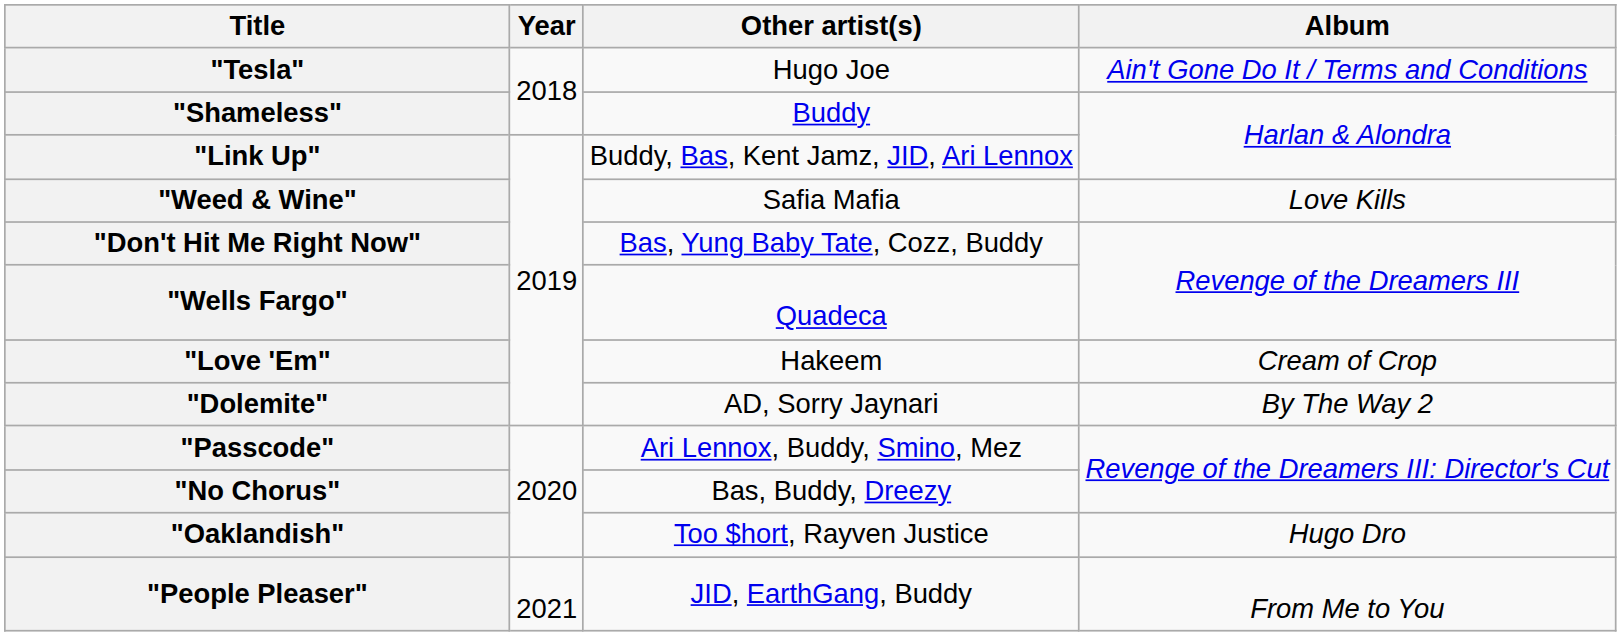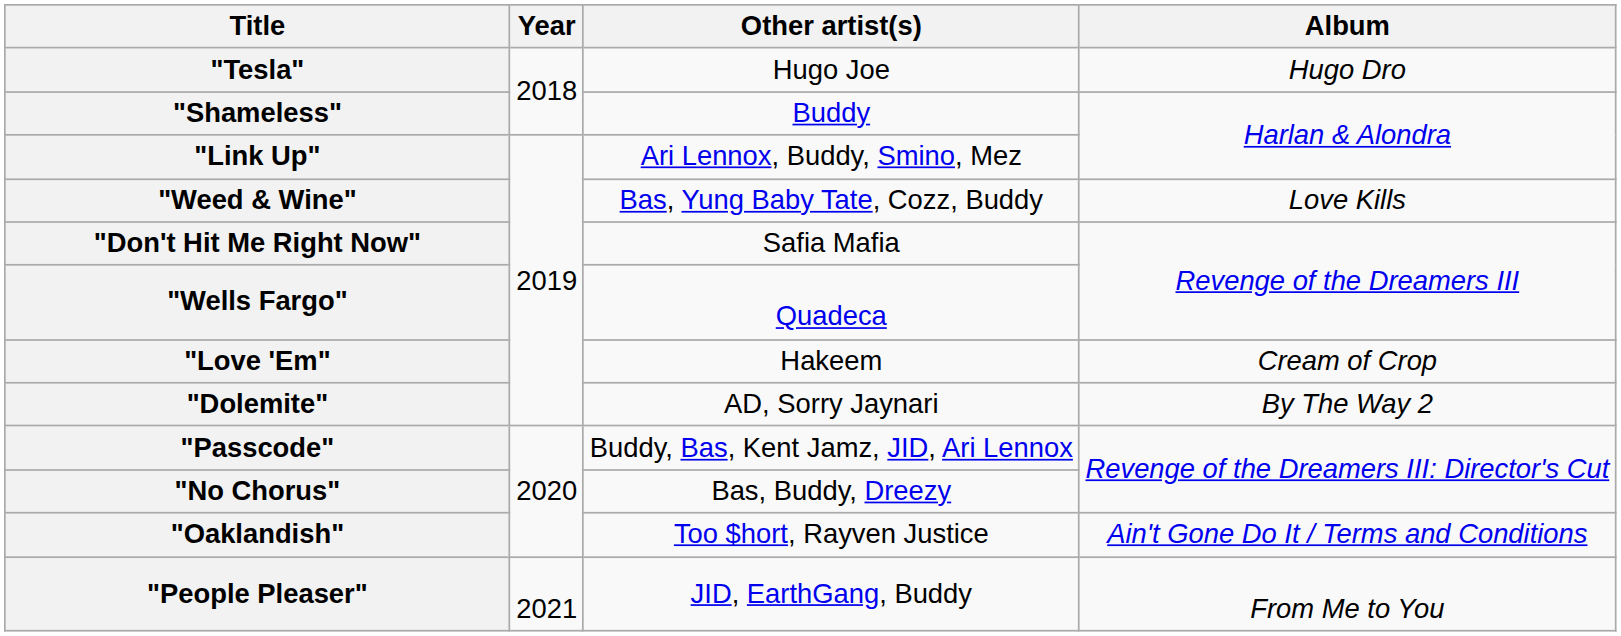(1347, 69) Ain't Gone Do It / Terms and Conditions -> (1347, 69) Hugo Dro
(831, 156) Buddy, Bas, Kent Jamz, JID, Ari Lennox -> (831, 156) Ari Lennox, Buddy, Smino, Mez
(831, 199) Safia Mafia -> (831, 199) Bas, Yung Baby Tate, Cozz, Buddy
(831, 243) Bas, Yung Baby Tate, Cozz, Buddy -> (831, 243) Safia Mafia
(831, 447) Ari Lennox, Buddy, Smino, Mez -> (831, 447) Buddy, Bas, Kent Jamz, JID, Ari Lennox
(1347, 534) Hugo Dro -> (1347, 534) Ain't Gone Do It / Terms and Conditions
